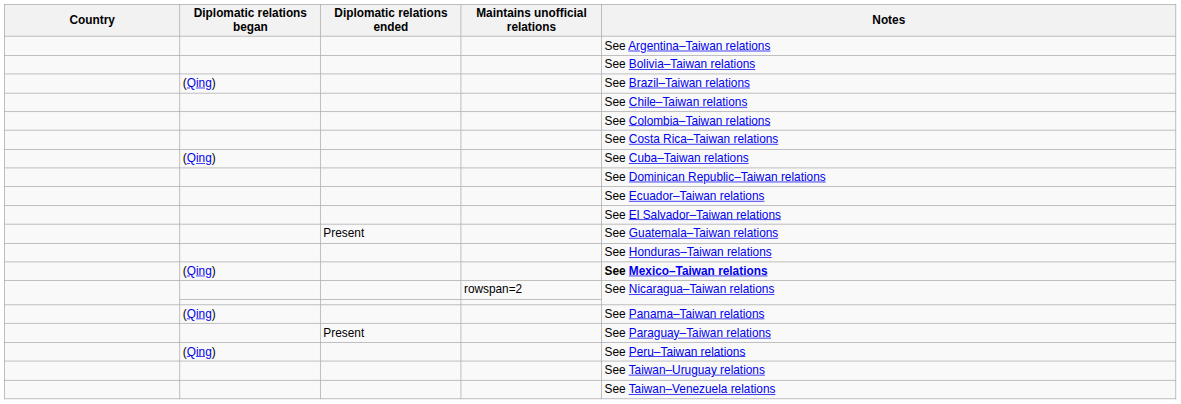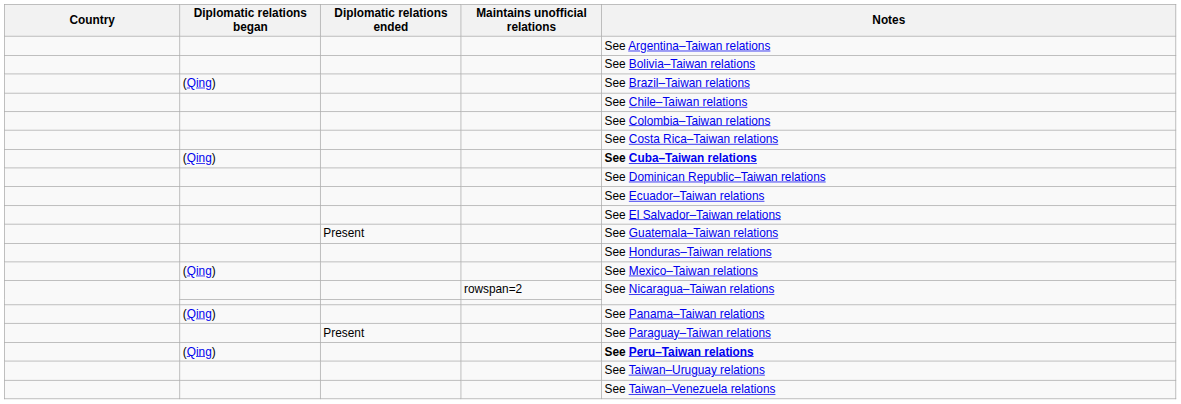(677, 158) normal -> (681, 158) bold
(686, 271) bold -> (681, 271) normal
(675, 351) normal -> (679, 351) bold
